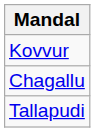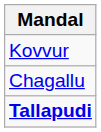(47, 111) normal -> (50, 111) bold
